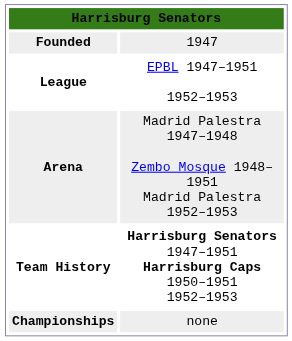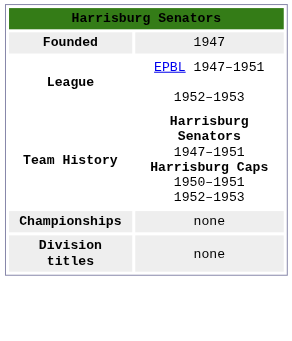- row: (63, 167)
+ row: (70, 254)
